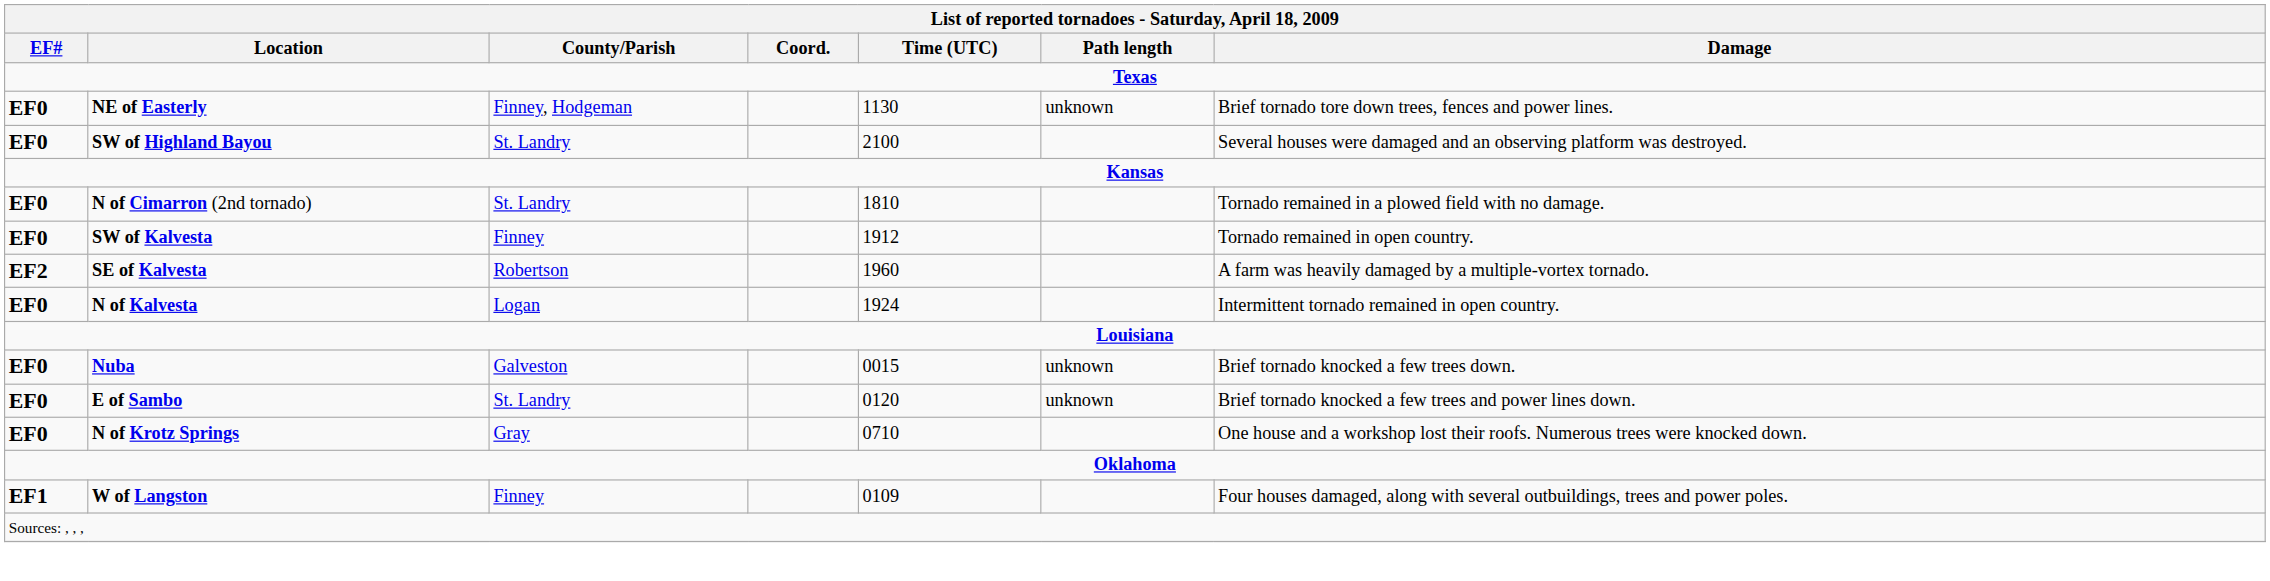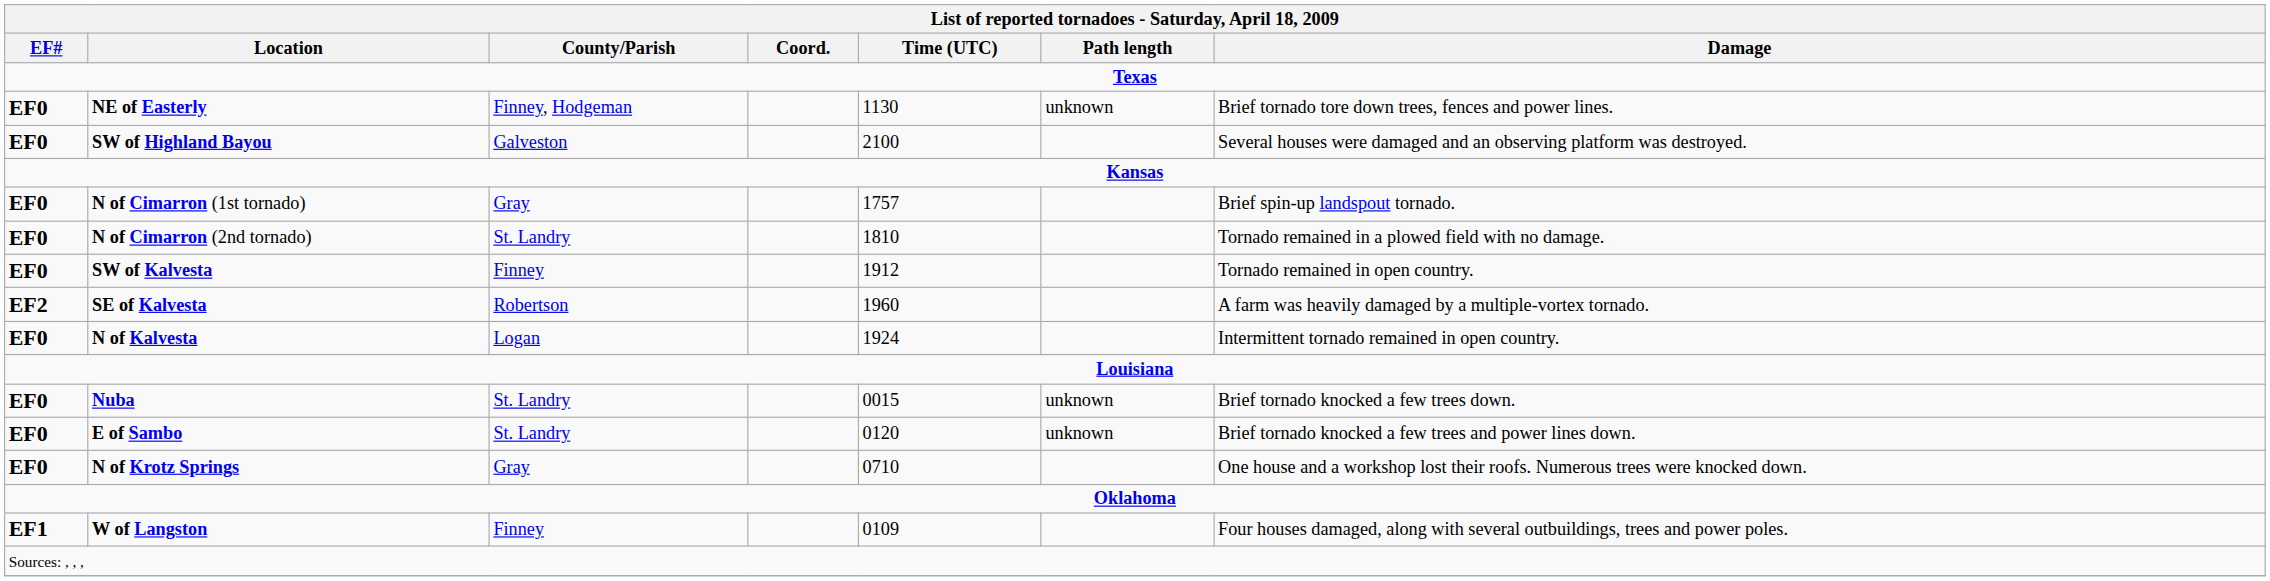(532, 141) St. Landry -> (530, 141) Galveston
+ row: (199, 203)
(530, 366) Galveston -> (532, 400) St. Landry
